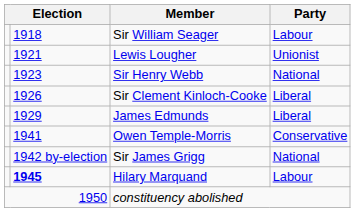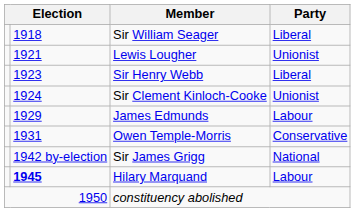(293, 34) Labour -> (292, 34) Liberal
(296, 75) National -> (292, 75) Liberal
(27, 95) 1926 -> (27, 95) 1924
(292, 95) Liberal -> (296, 95) Unionist
(292, 116) Liberal -> (293, 116) Labour
(27, 136) 1941 -> (27, 136) 1931
